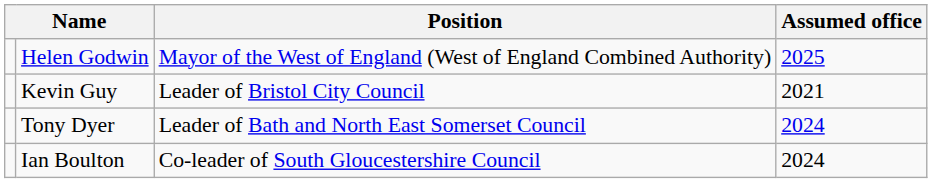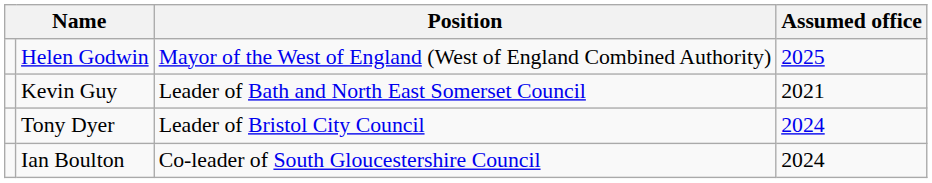(292, 90) Leader of Bristol City Council -> (372, 90) Leader of Bath and North East Somerset Council
(372, 125) Leader of Bath and North East Somerset Council -> (292, 125) Leader of Bristol City Council
